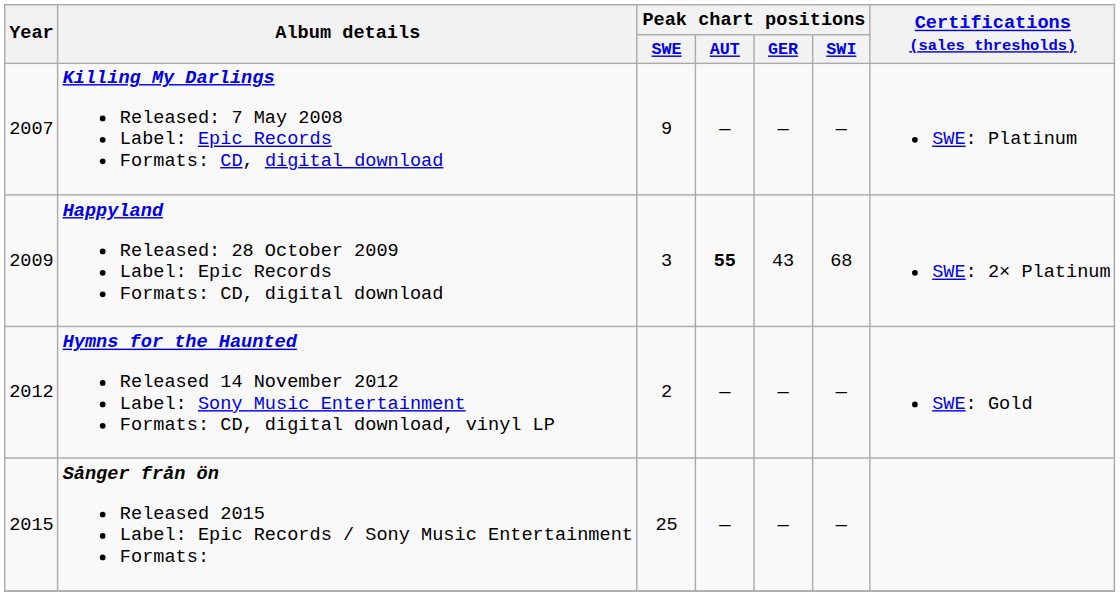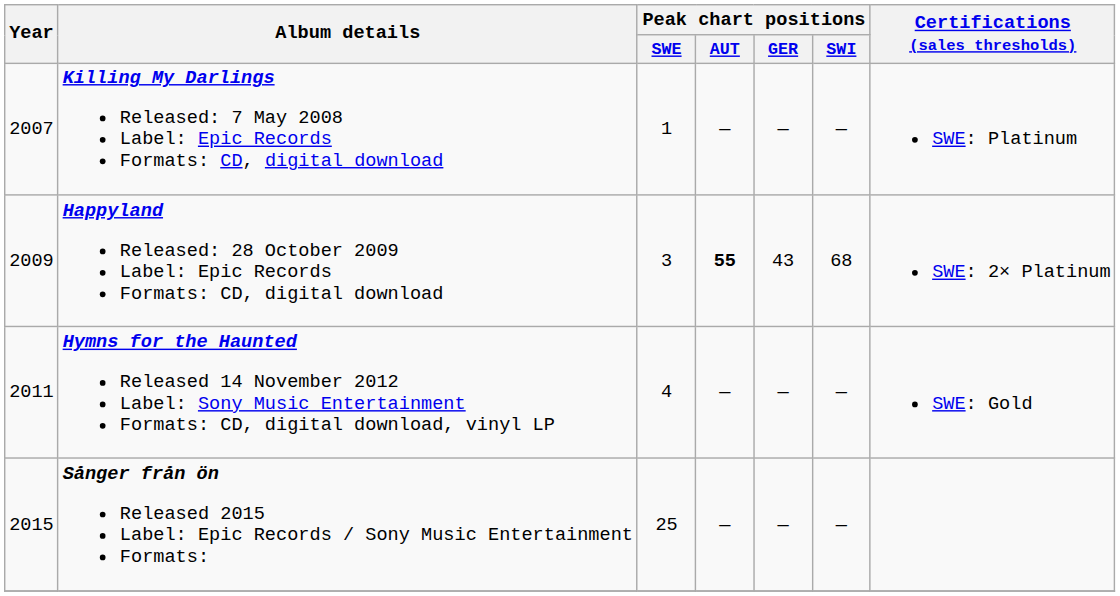(667, 129) 9 -> (667, 129) 1
(31, 393) 2012 -> (31, 393) 2011
(667, 393) 2 -> (667, 393) 4
